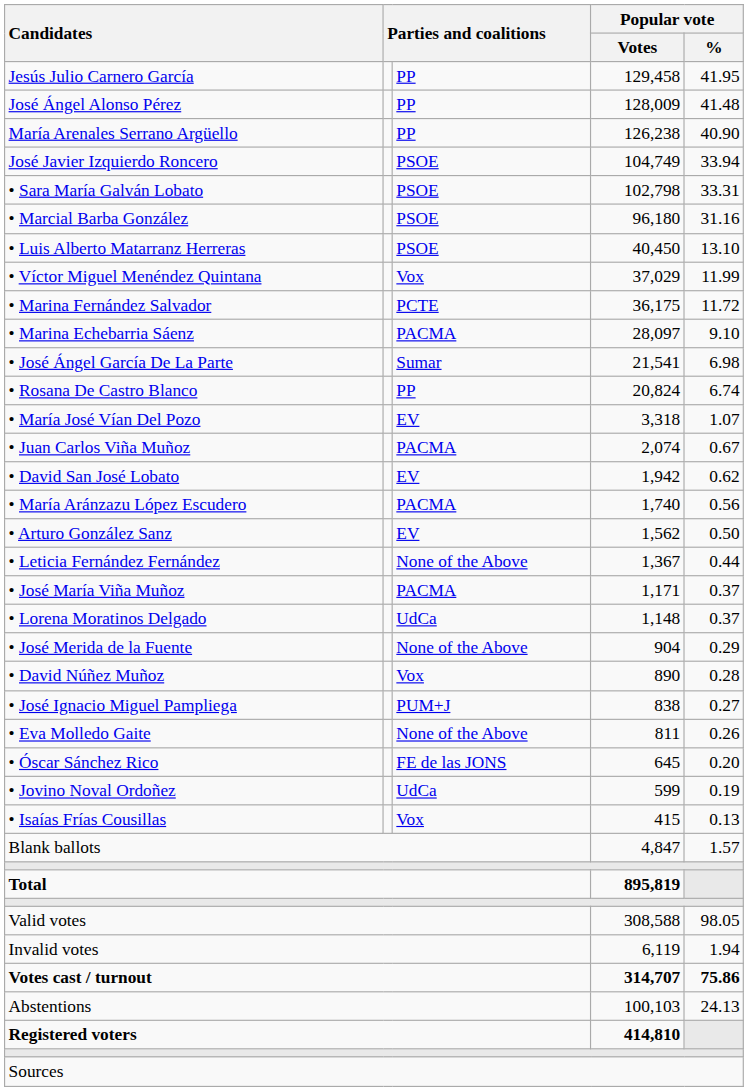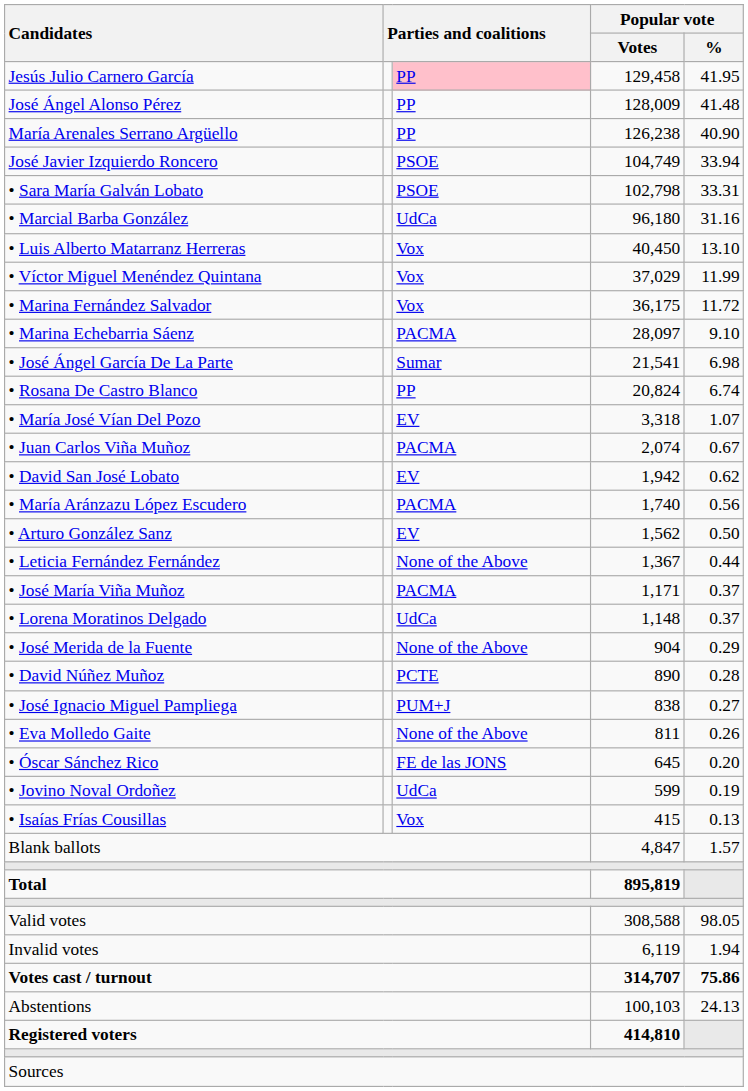(406, 76) no background -> (406, 76) pink background
(418, 218) PSOE -> (417, 218) UdCa
(418, 247) PSOE -> (410, 247) Vox
(418, 304) PCTE -> (410, 304) Vox
(410, 676) Vox -> (418, 676) PCTE
